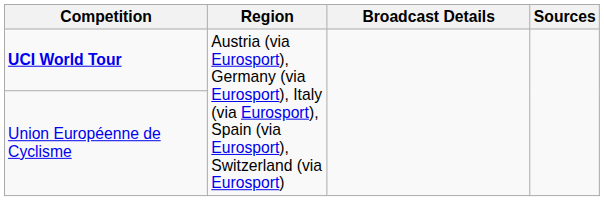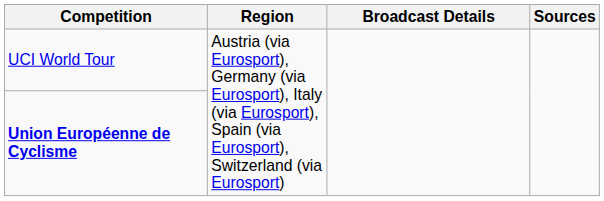(65, 59) bold -> (61, 59) normal
(84, 142) normal -> (89, 142) bold
